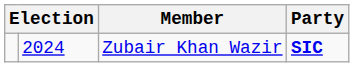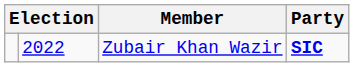(43, 48) 2024 -> (43, 48) 2022
